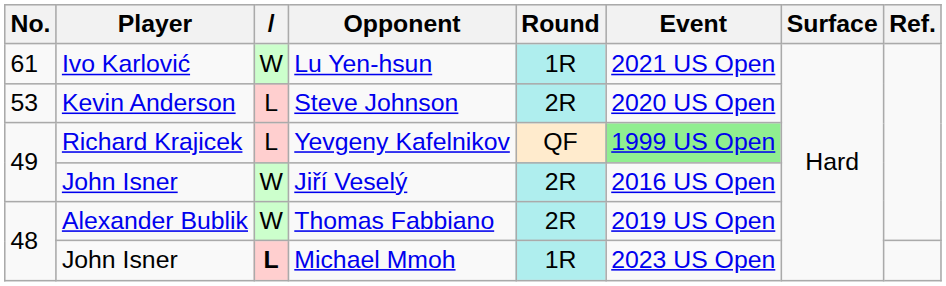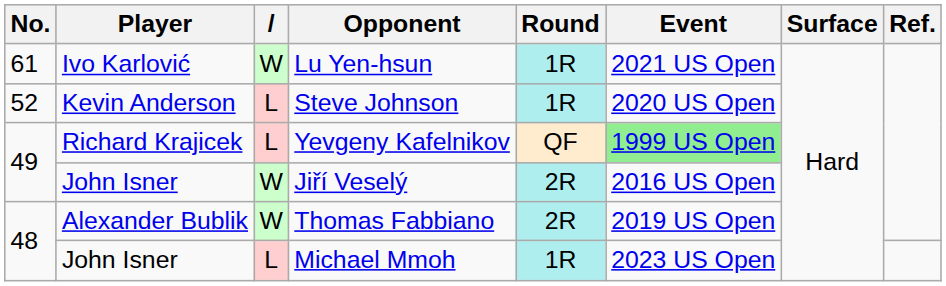(24, 102) 53 -> (24, 102) 52
(561, 102) 2R -> (561, 102) 1R
(271, 260) bold -> (271, 260) normal
